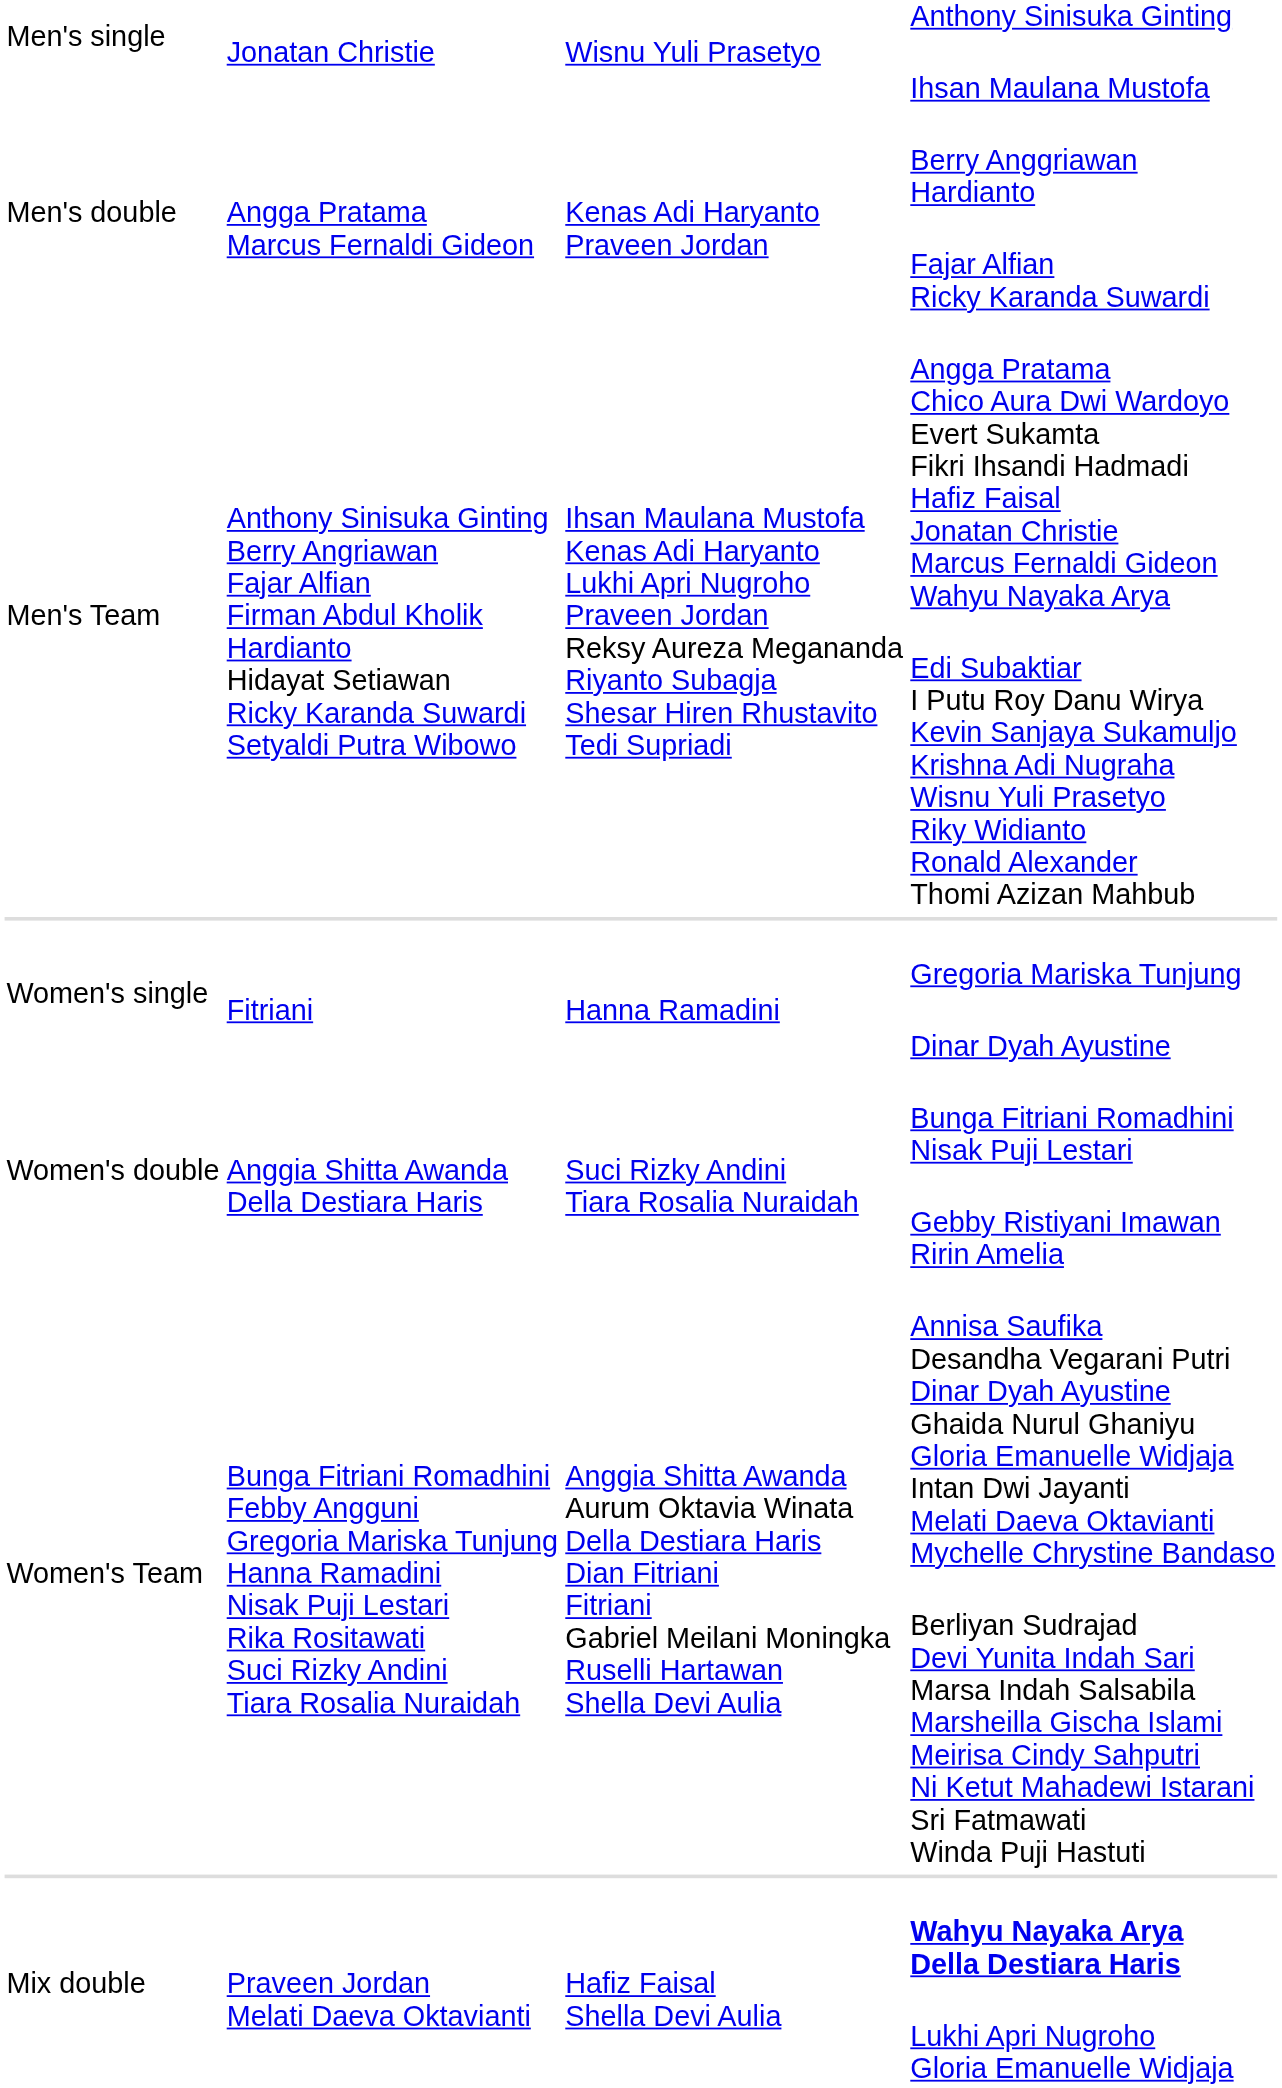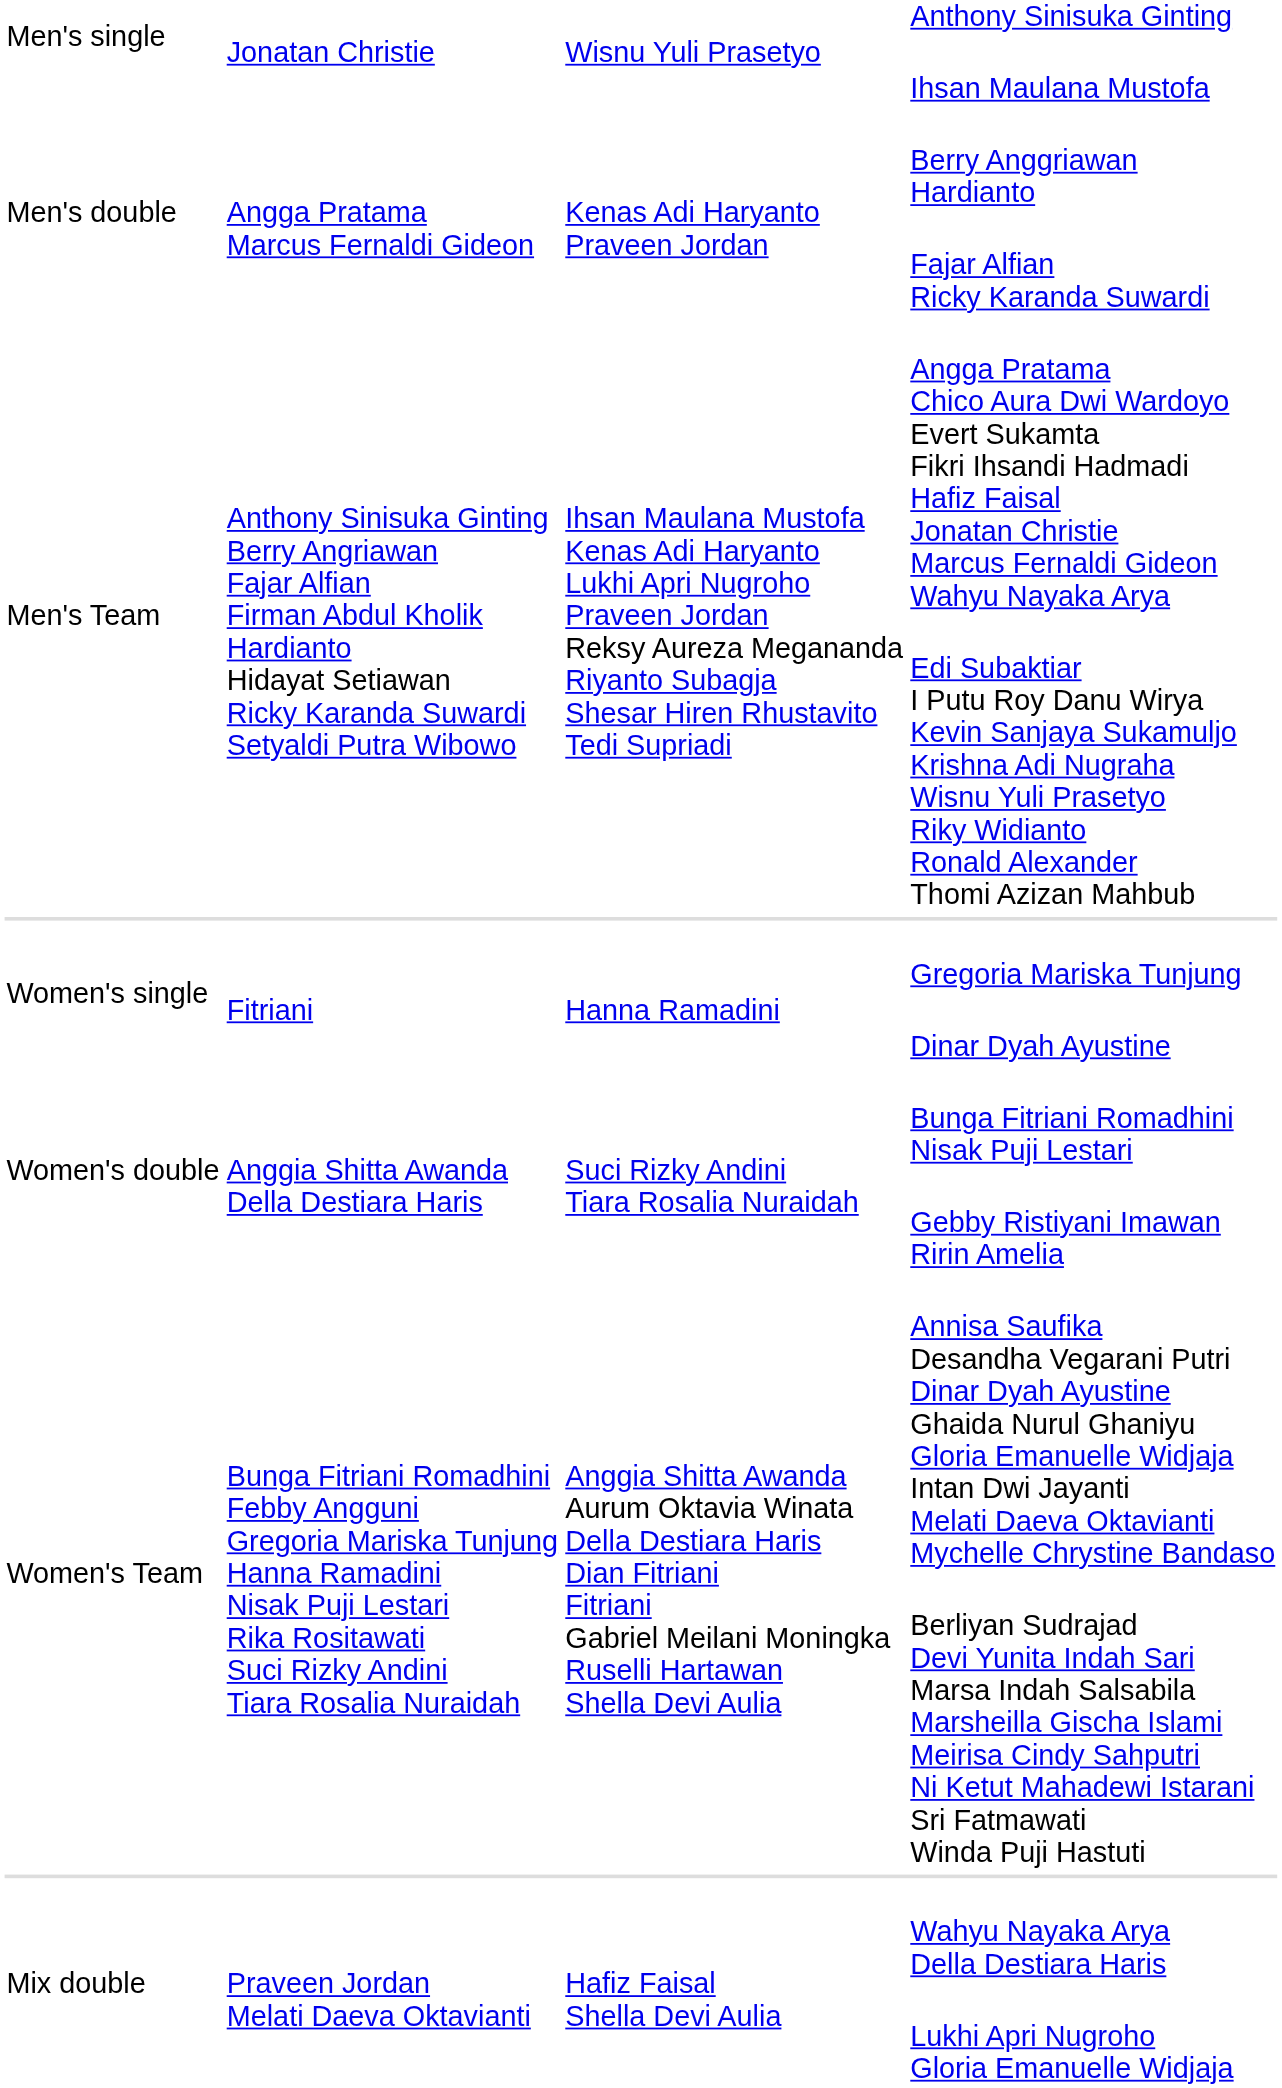(1047, 1947) bold -> (1040, 1947) normal
